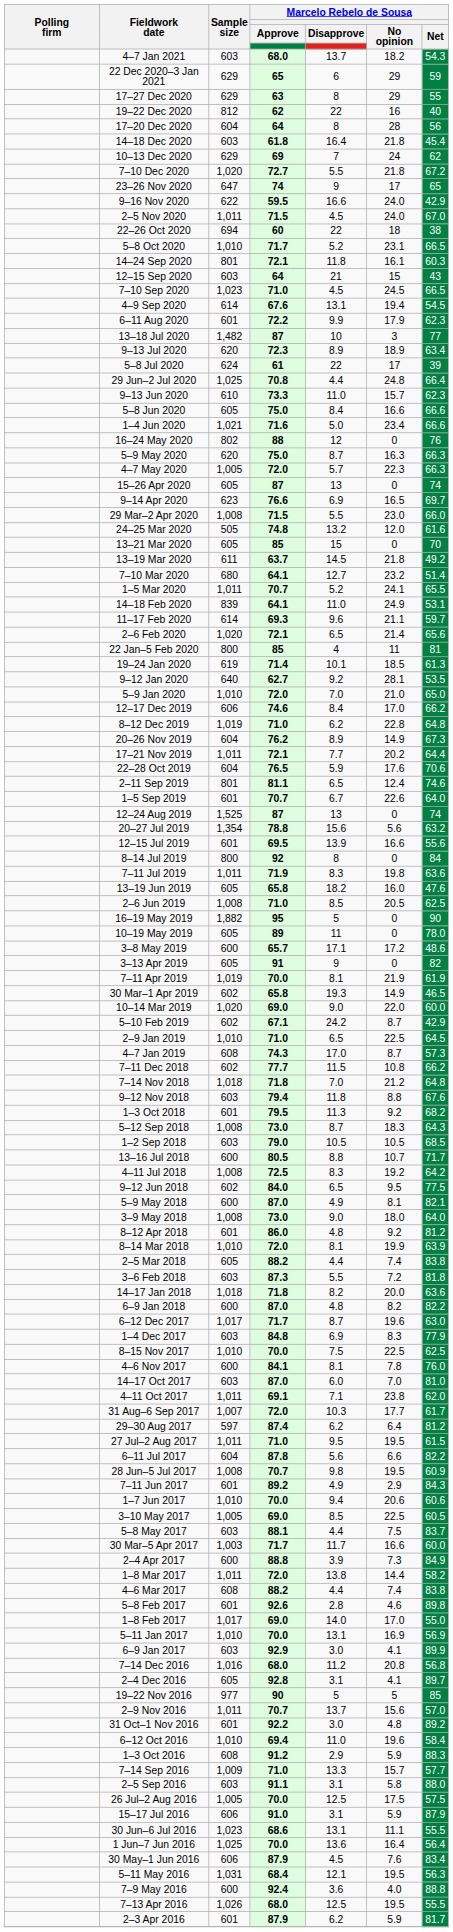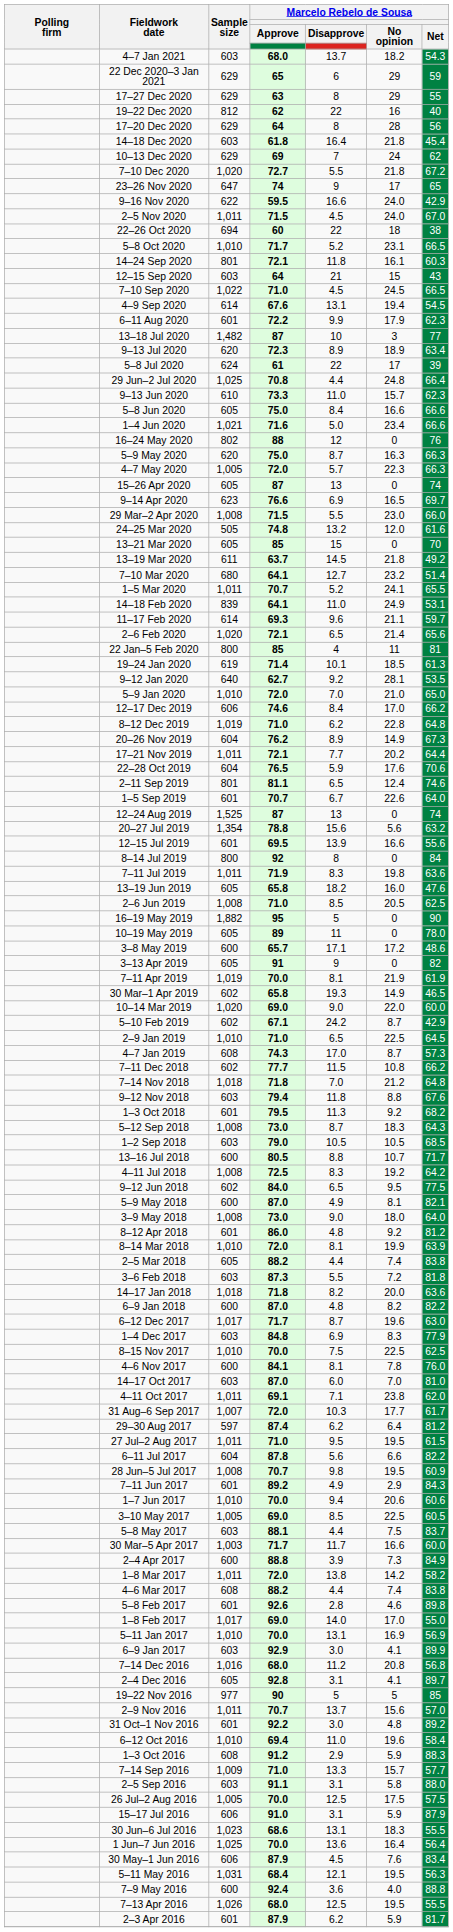(229, 127) 604 -> (229, 127) 629
(229, 291) 1,023 -> (229, 291) 1,022
(394, 1576) 14.4 -> (394, 1576) 14.2
(394, 1830) 11.1 -> (394, 1830) 18.3
